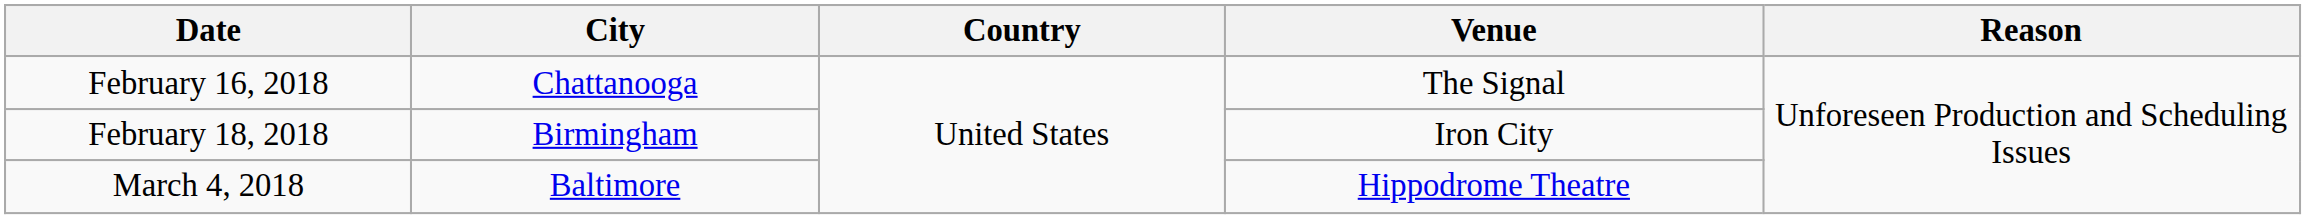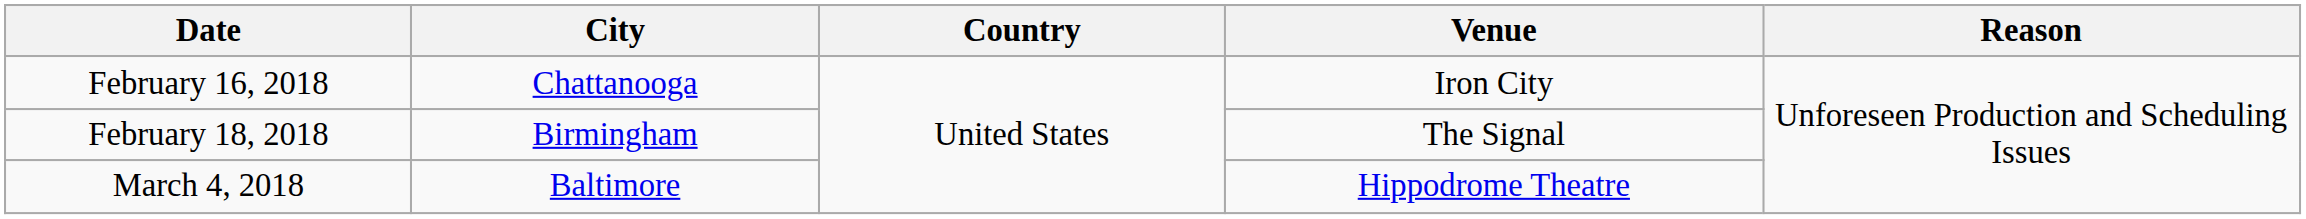(1494, 82) The Signal -> (1494, 82) Iron City
(1494, 133) Iron City -> (1494, 133) The Signal
